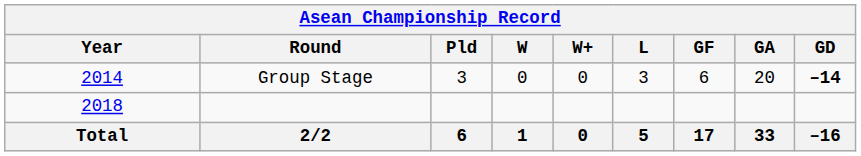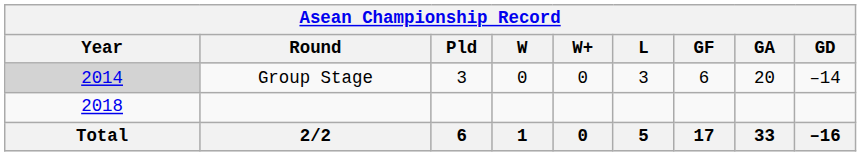(102, 78) no background -> (102, 78) lightgrey background
(825, 78) bold -> (825, 78) normal
